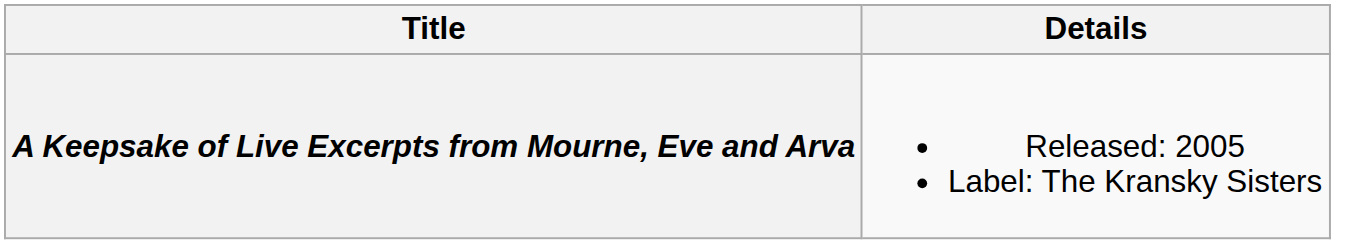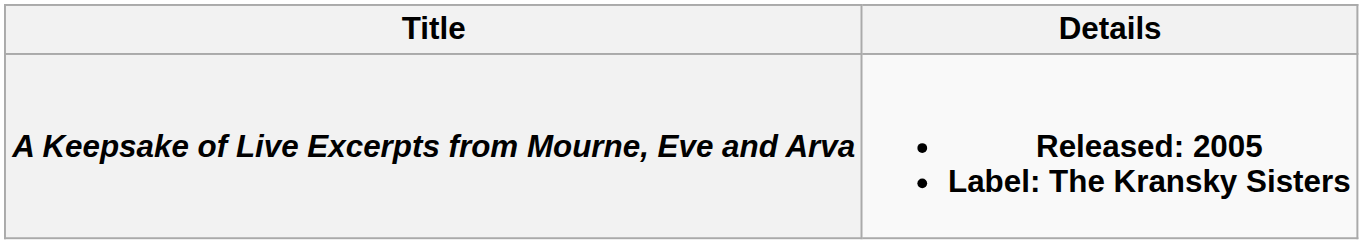(1096, 164) normal -> (1110, 164) bold
